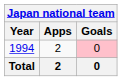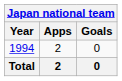(97, 48) pink background -> (97, 48) no background
